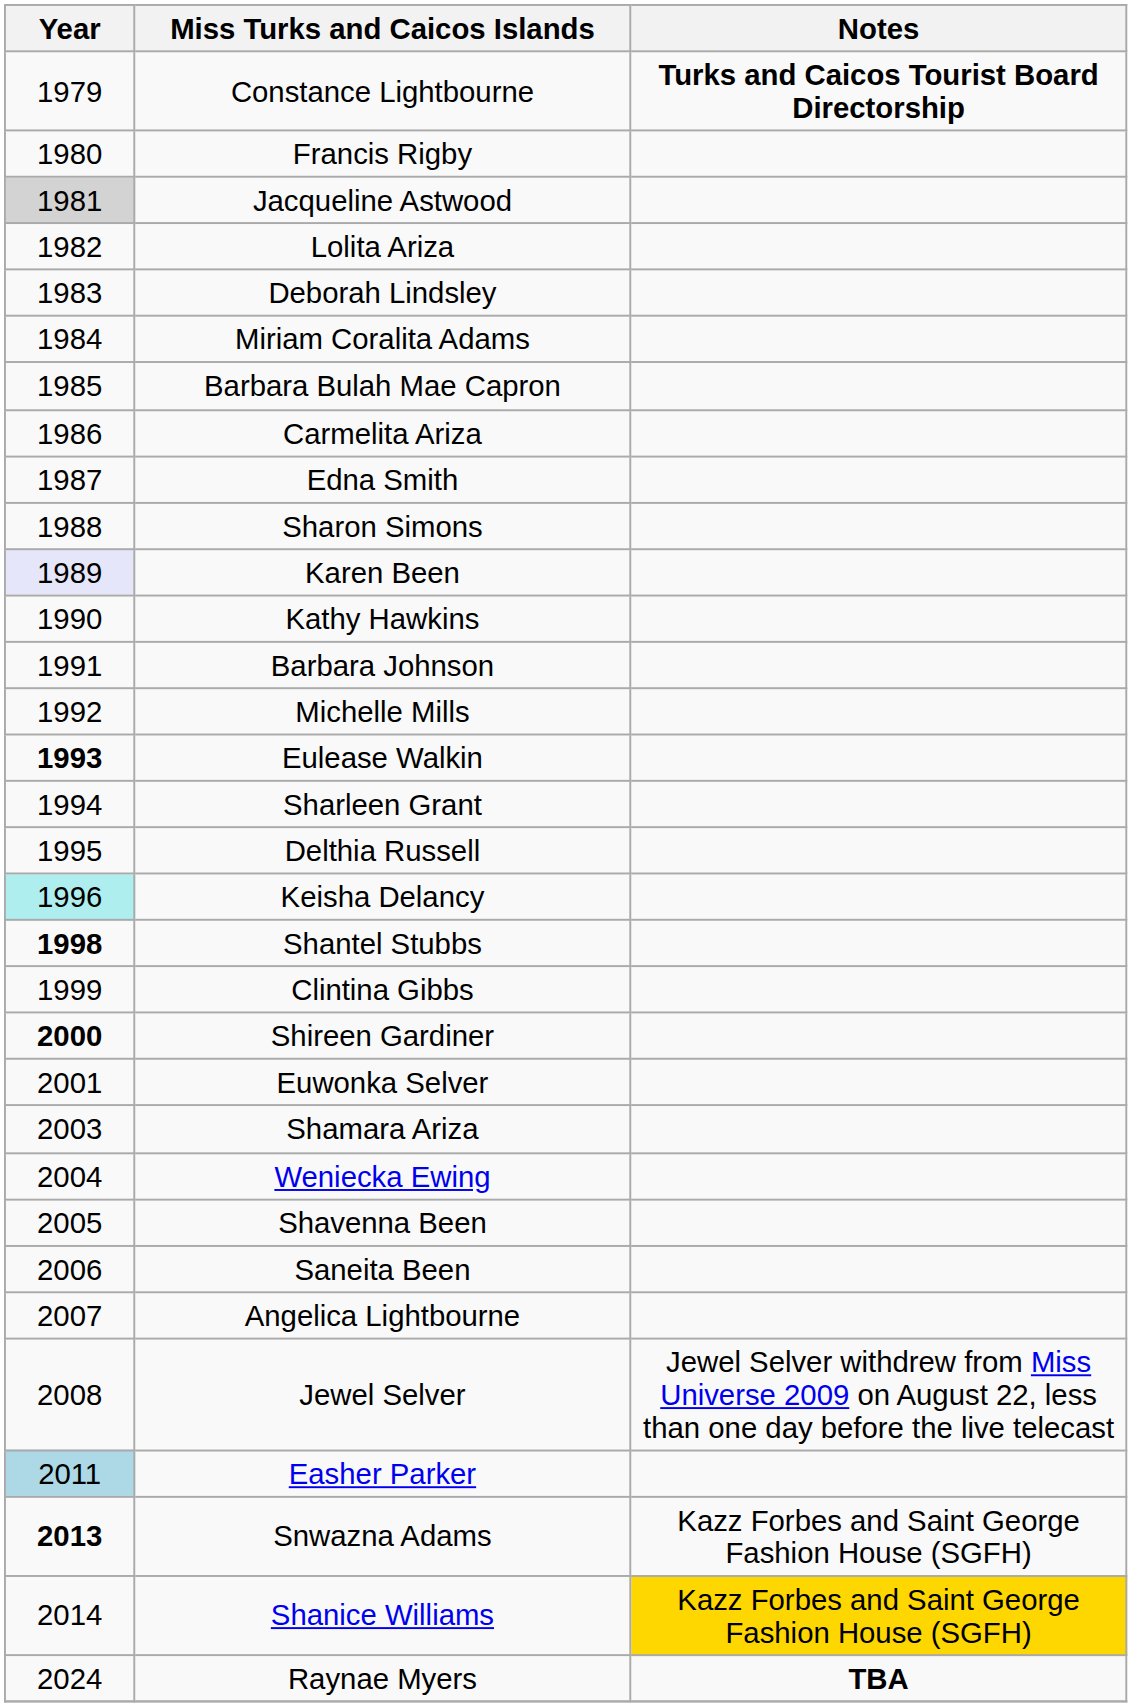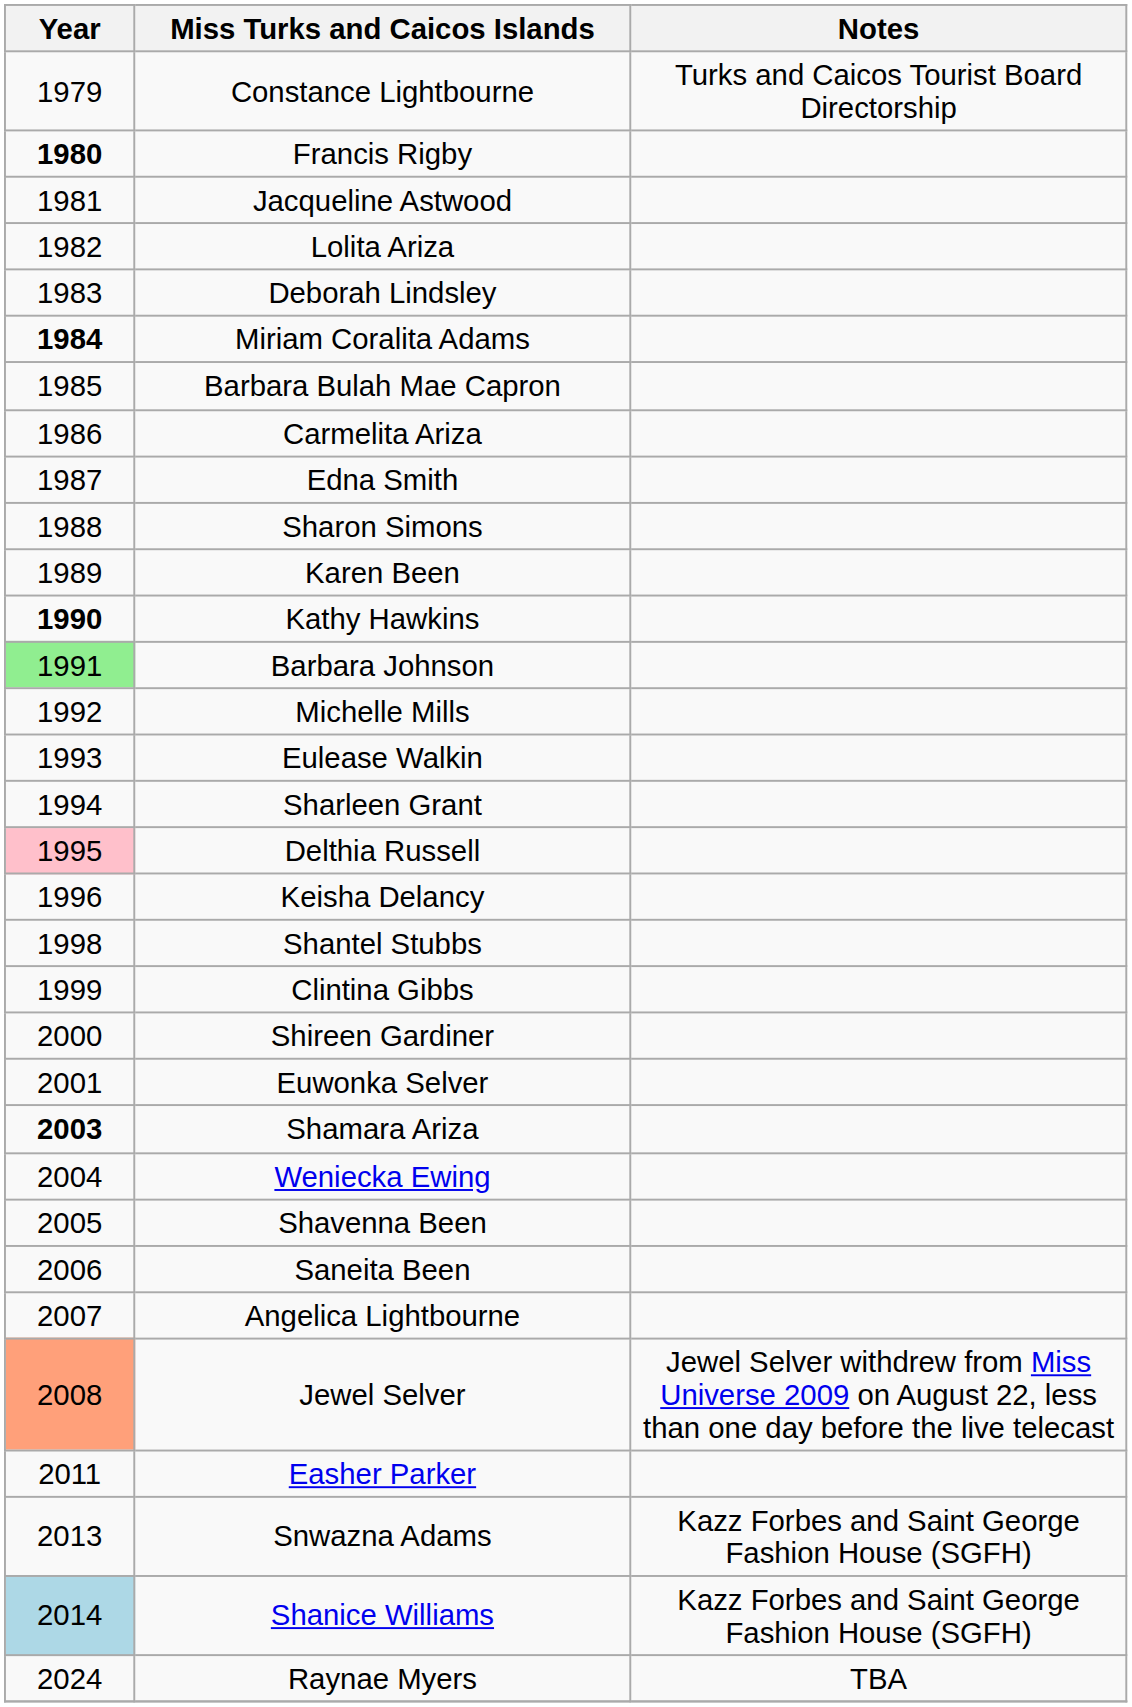(879, 91) bold -> (879, 91) normal
(70, 154) normal -> (70, 154) bold
(70, 201) lightgrey background -> (70, 201) no background
(70, 340) normal -> (70, 340) bold
(70, 572) lavender background -> (70, 572) no background
(70, 618) normal -> (70, 618) bold
(70, 665) no background -> (70, 665) lightgreen background
(70, 758) bold -> (70, 758) normal
(70, 851) no background -> (70, 851) pink background
(70, 897) paleturquoise background -> (70, 897) no background
(70, 944) bold -> (70, 944) normal
(70, 1036) bold -> (70, 1036) normal
(70, 1129) normal -> (70, 1129) bold
(70, 1394) no background -> (70, 1394) lightsalmon background
(70, 1474) lightblue background -> (70, 1474) no background
(70, 1536) bold -> (70, 1536) normal
(70, 1616) no background -> (70, 1616) lightblue background
(879, 1616) gold background -> (879, 1616) no background
(879, 1679) bold -> (879, 1679) normal
